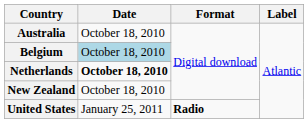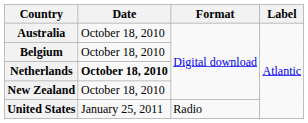(123, 52) lightblue background -> (123, 52) no background
(189, 109) bold -> (188, 109) normal
